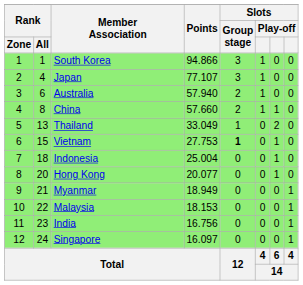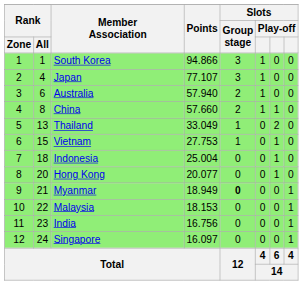(238, 142) bold -> (238, 142) normal
(238, 191) normal -> (238, 191) bold
